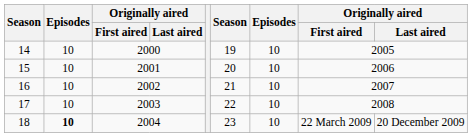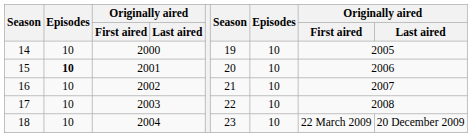(68, 68) normal -> (68, 68) bold
(68, 123) bold -> (68, 123) normal
